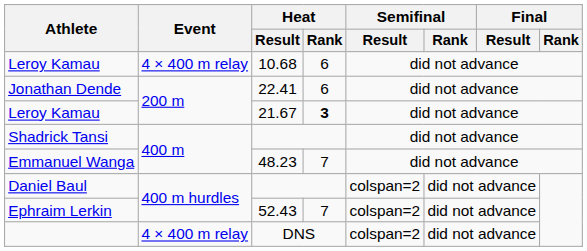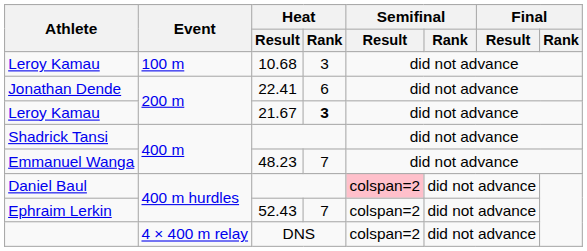(195, 64) 4 × 400 m relay -> (163, 64) 100 m
(325, 64) 6 -> (325, 64) 3
(385, 186) no background -> (385, 186) pink background
